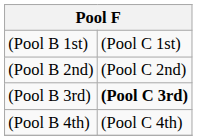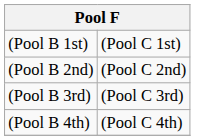(145, 95) bold -> (142, 95) normal
